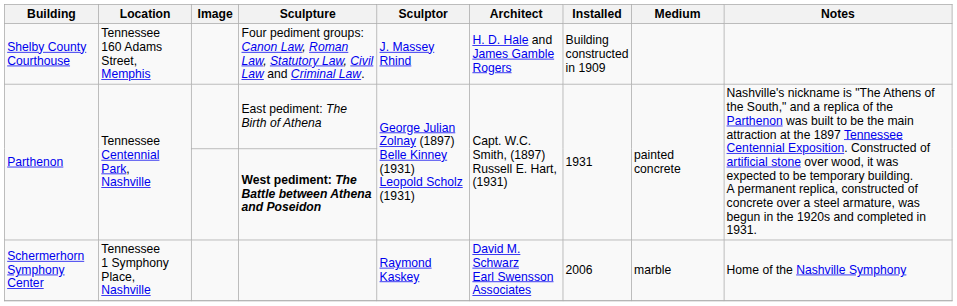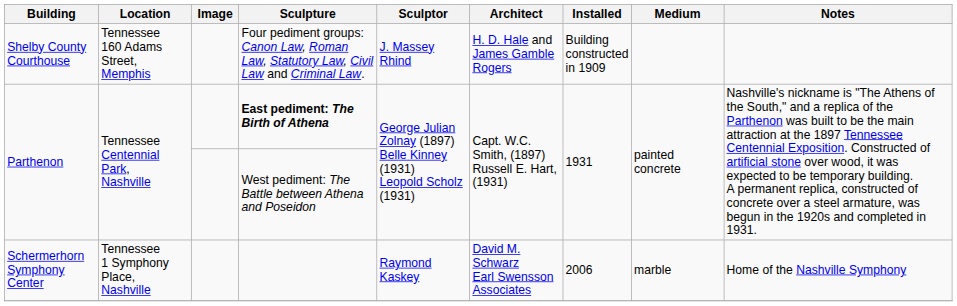(294, 116) normal -> (298, 116) bold
(306, 194) bold -> (302, 194) normal
